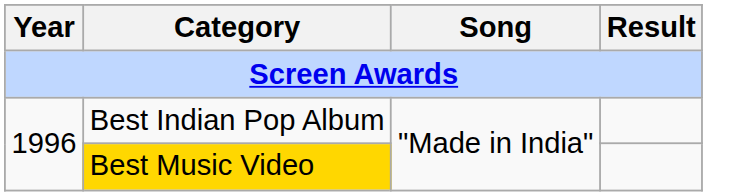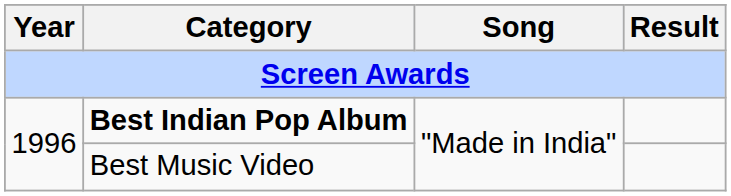(237, 119) normal -> (249, 119) bold
(202, 166) gold background -> (202, 166) no background
